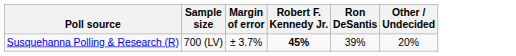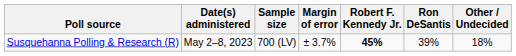+ column: (218, 19)
(409, 42) 20% -> (482, 42) 18%
